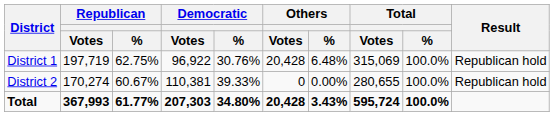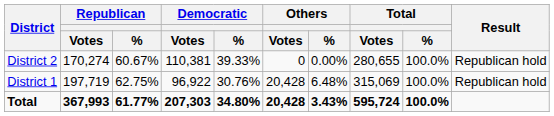rows swapped: (32, 61) <-> (32, 81)
